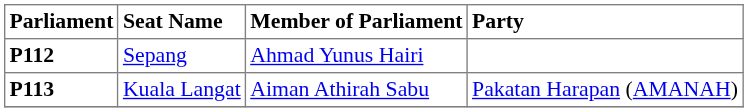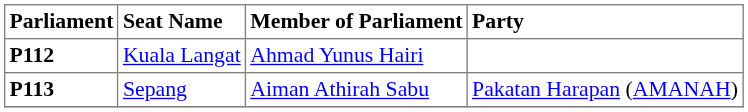(155, 55) Sepang -> (182, 55) Kuala Langat
(182, 89) Kuala Langat -> (155, 89) Sepang
